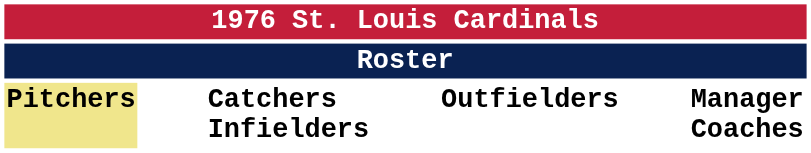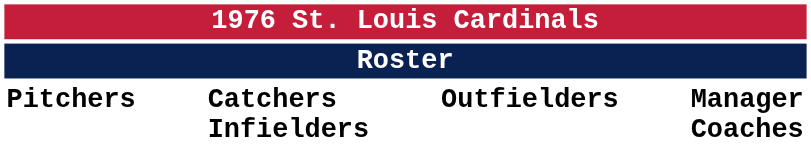(71, 100) khaki background -> (71, 100) no background
